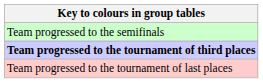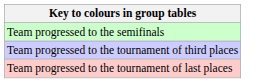(131, 50) bold -> (123, 50) normal
